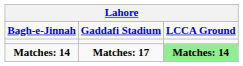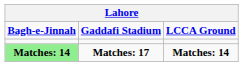(42, 52) no background -> (42, 52) lightgreen background
(201, 52) lightgreen background -> (201, 52) no background
